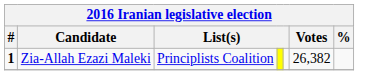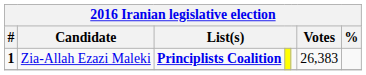(215, 59) normal -> (219, 59) bold
(312, 59) 26,382 -> (319, 59) 26,383
